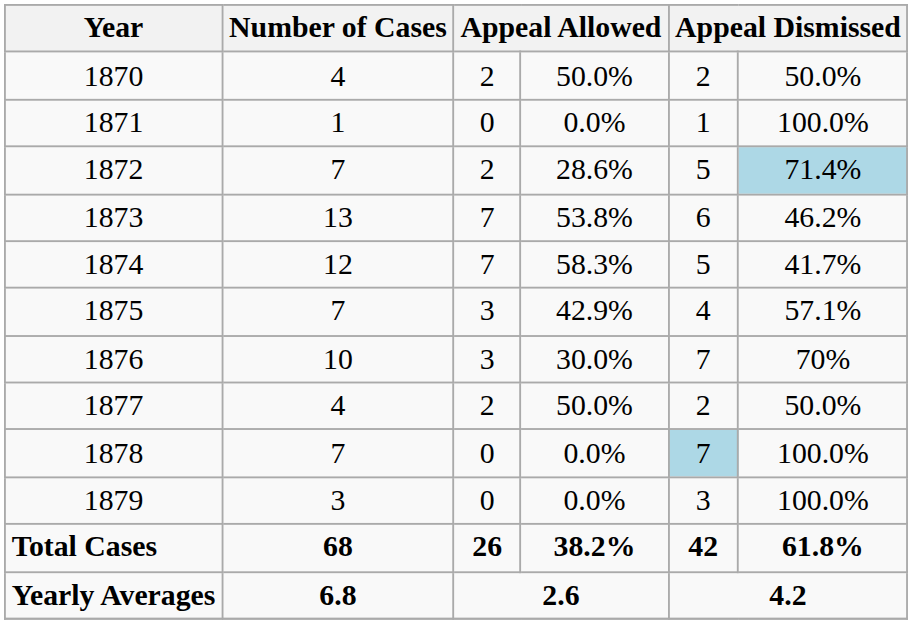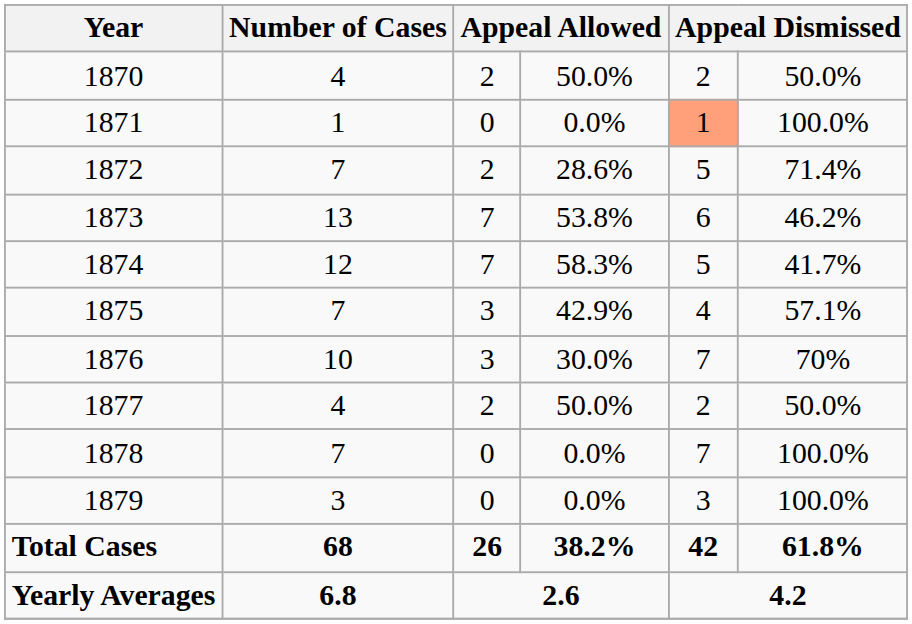(703, 122) no background -> (703, 122) lightsalmon background
(823, 169) lightblue background -> (823, 169) no background
(703, 452) lightblue background -> (703, 452) no background
